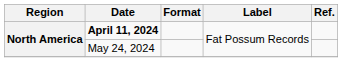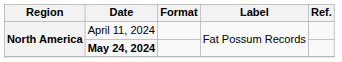(123, 30) bold -> (121, 30) normal
(121, 48) normal -> (121, 48) bold
